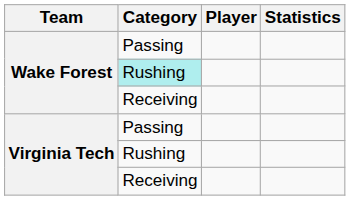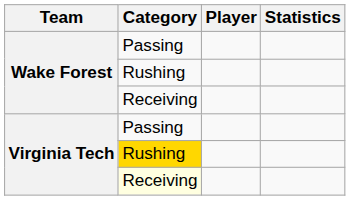(154, 72) paleturquoise background -> (154, 72) no background
(154, 153) no background -> (154, 153) gold background
(160, 181) no background -> (160, 181) lightyellow background
